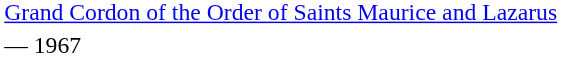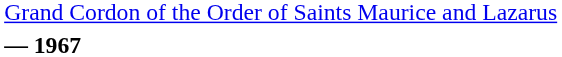(43, 45) normal -> (43, 45) bold
